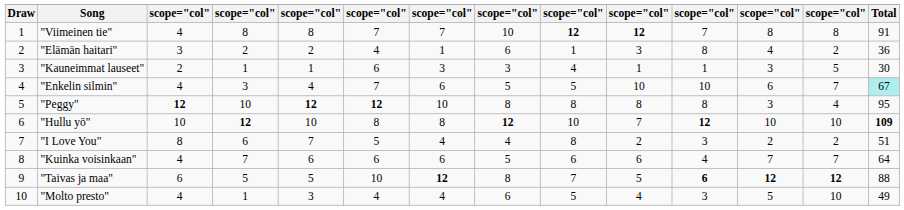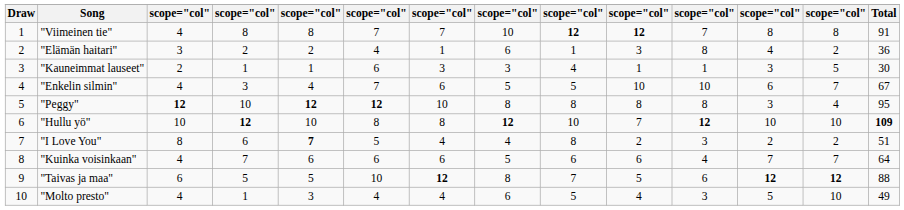(884, 86) paleturquoise background -> (884, 86) no background
(311, 141) normal -> (311, 141) bold
(705, 178) bold -> (705, 178) normal
